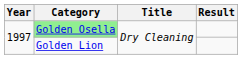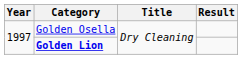(76, 29) lightgreen background -> (76, 29) no background
(70, 46) normal -> (70, 46) bold
